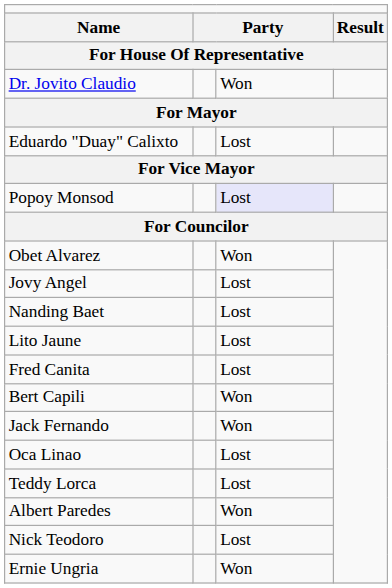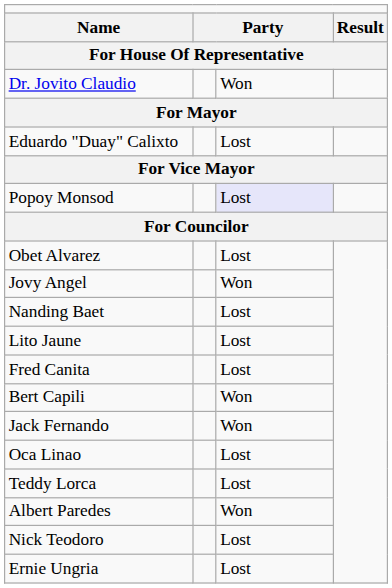(236, 255) Won -> (236, 255) Lost
(236, 283) Lost -> (236, 283) Won
(236, 568) Won -> (236, 568) Lost
